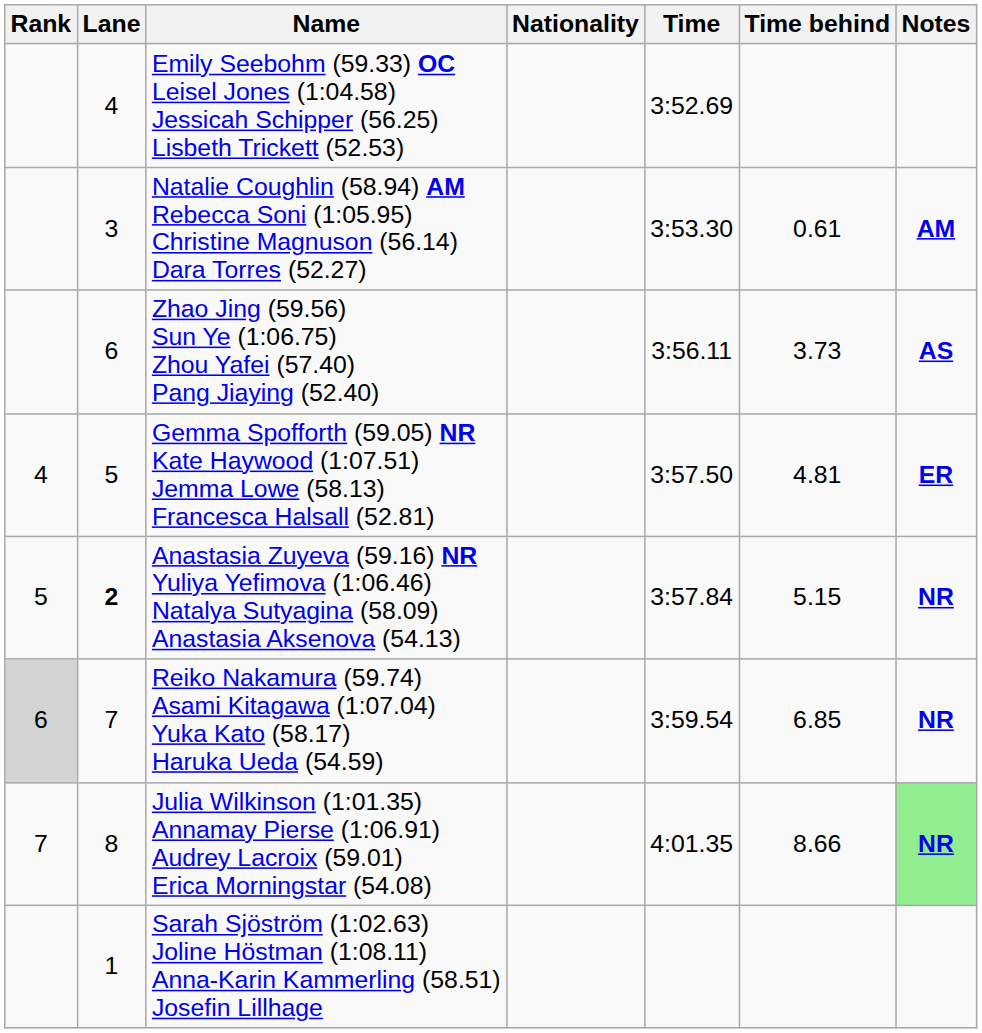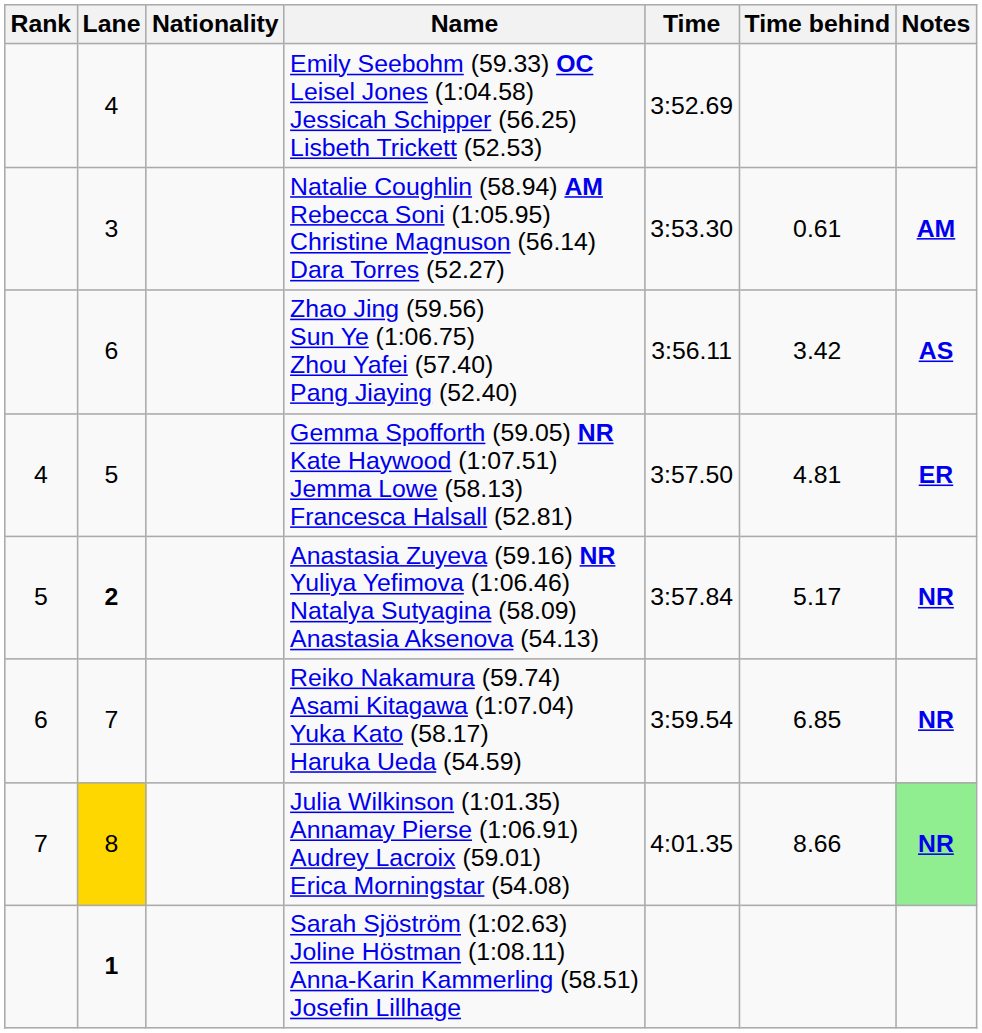columns swapped: (575, 24) <-> (326, 24)
(817, 351) 3.73 -> (817, 351) 3.42
(817, 597) 5.15 -> (817, 597) 5.17
(41, 720) lightgrey background -> (41, 720) no background
(112, 843) no background -> (112, 843) gold background
(112, 966) normal -> (112, 966) bold
